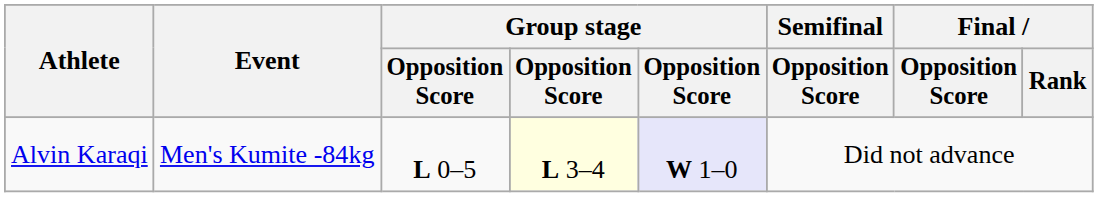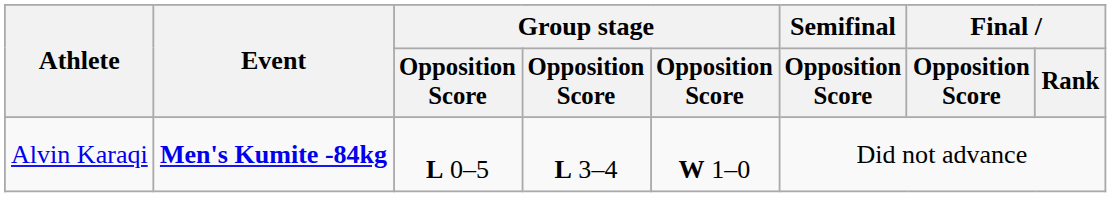(267, 154) normal -> (274, 154) bold
(573, 169) lightyellow background -> (586, 169) no background
(702, 169) lavender background -> (714, 169) no background
